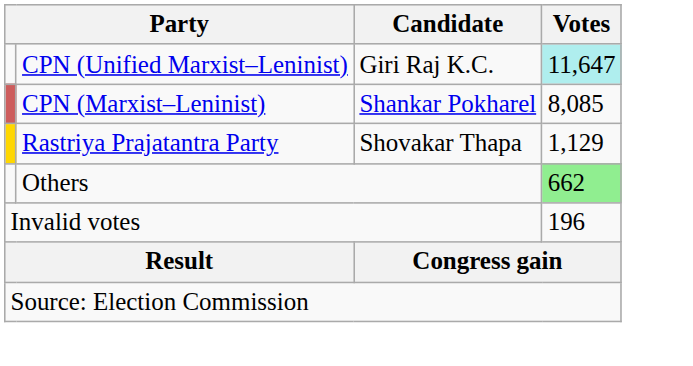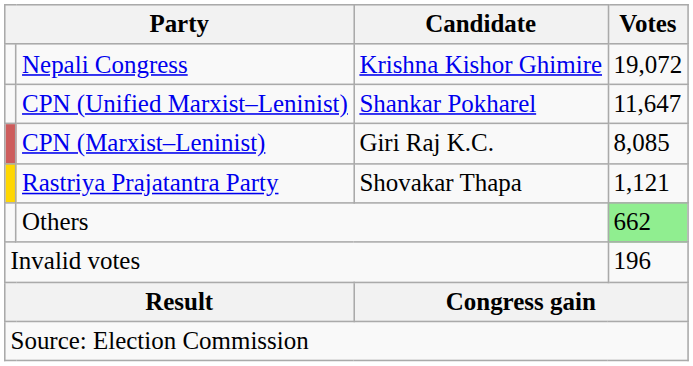+ row: (105, 63)
(427, 63) Giri Raj K.C. -> (448, 103) Shankar Pokharel
(582, 63) paleturquoise background -> (647, 103) no background
(448, 103) Shankar Pokharel -> (427, 143) Giri Raj K.C.
(576, 143) 1,129 -> (642, 182) 1,121
